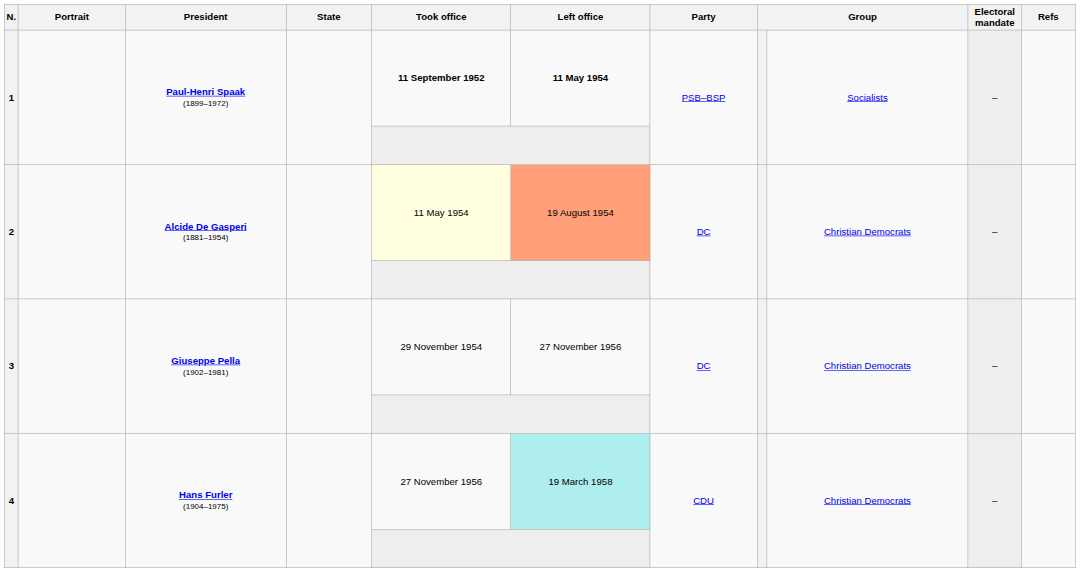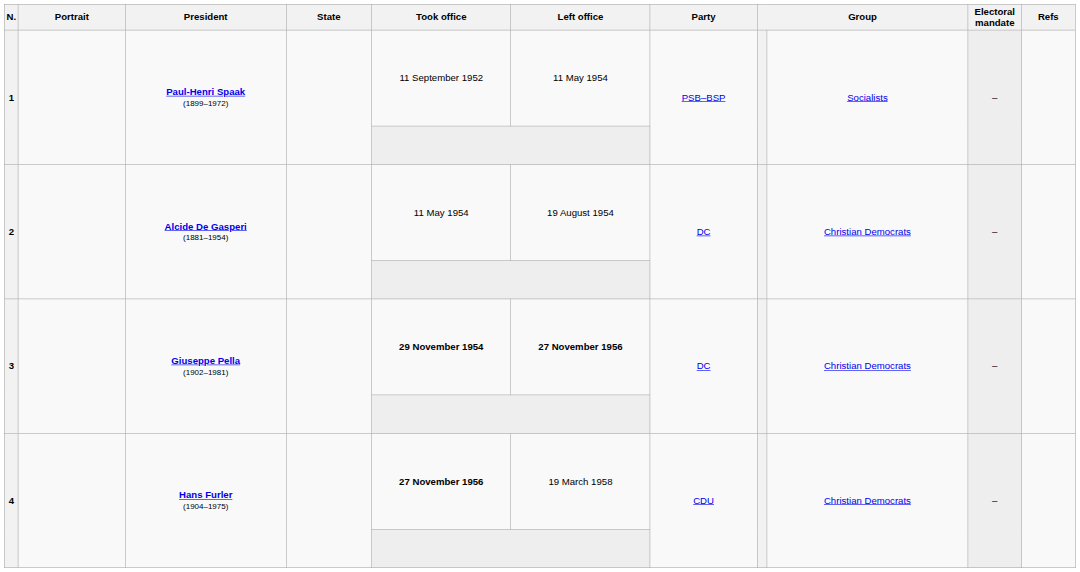(441, 78) bold -> (441, 78) normal
(580, 78) bold -> (580, 78) normal
(441, 212) lightyellow background -> (441, 212) no background
(580, 212) lightsalmon background -> (580, 212) no background
(441, 347) normal -> (441, 347) bold
(580, 347) normal -> (580, 347) bold
(441, 481) normal -> (441, 481) bold
(580, 481) paleturquoise background -> (580, 481) no background
